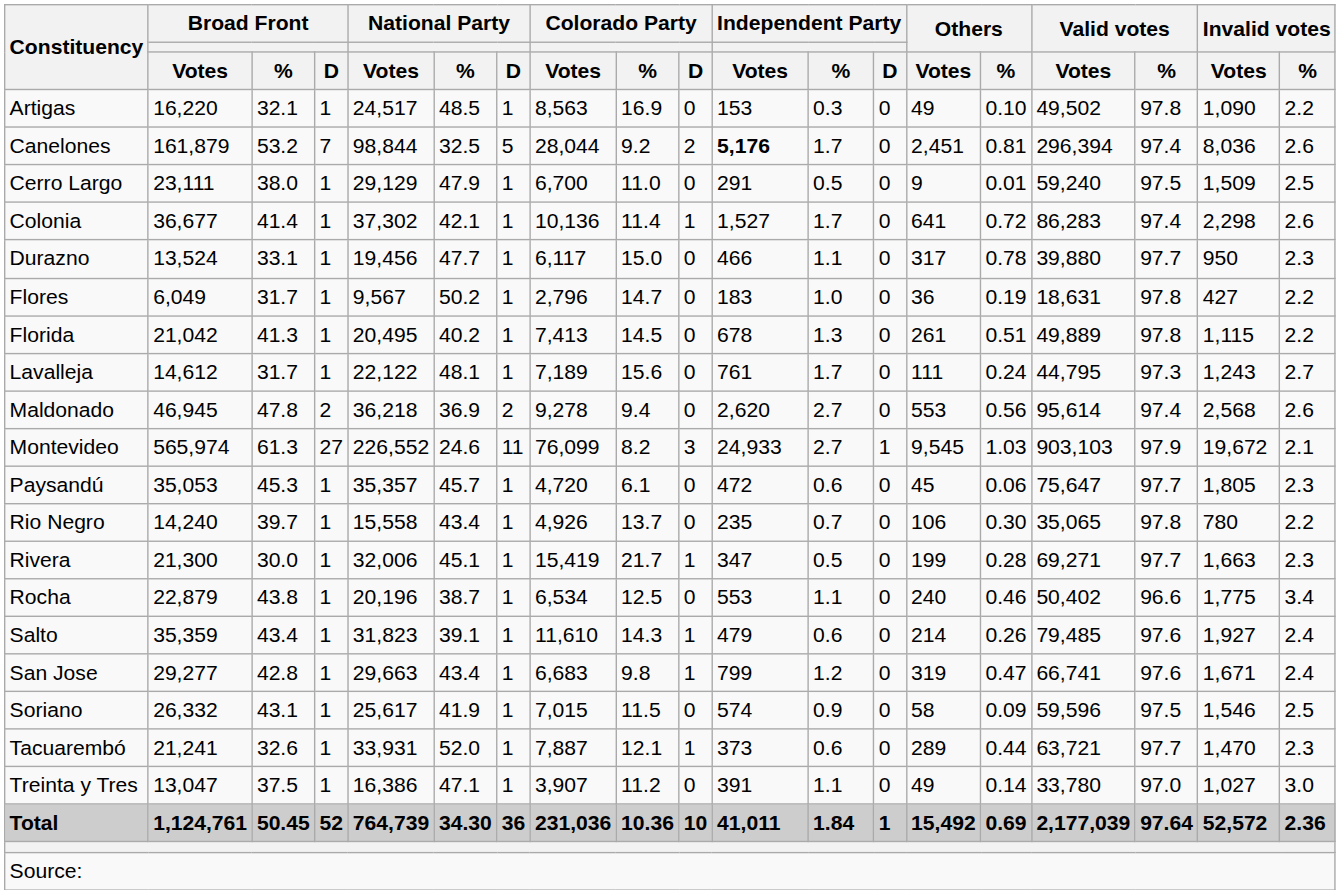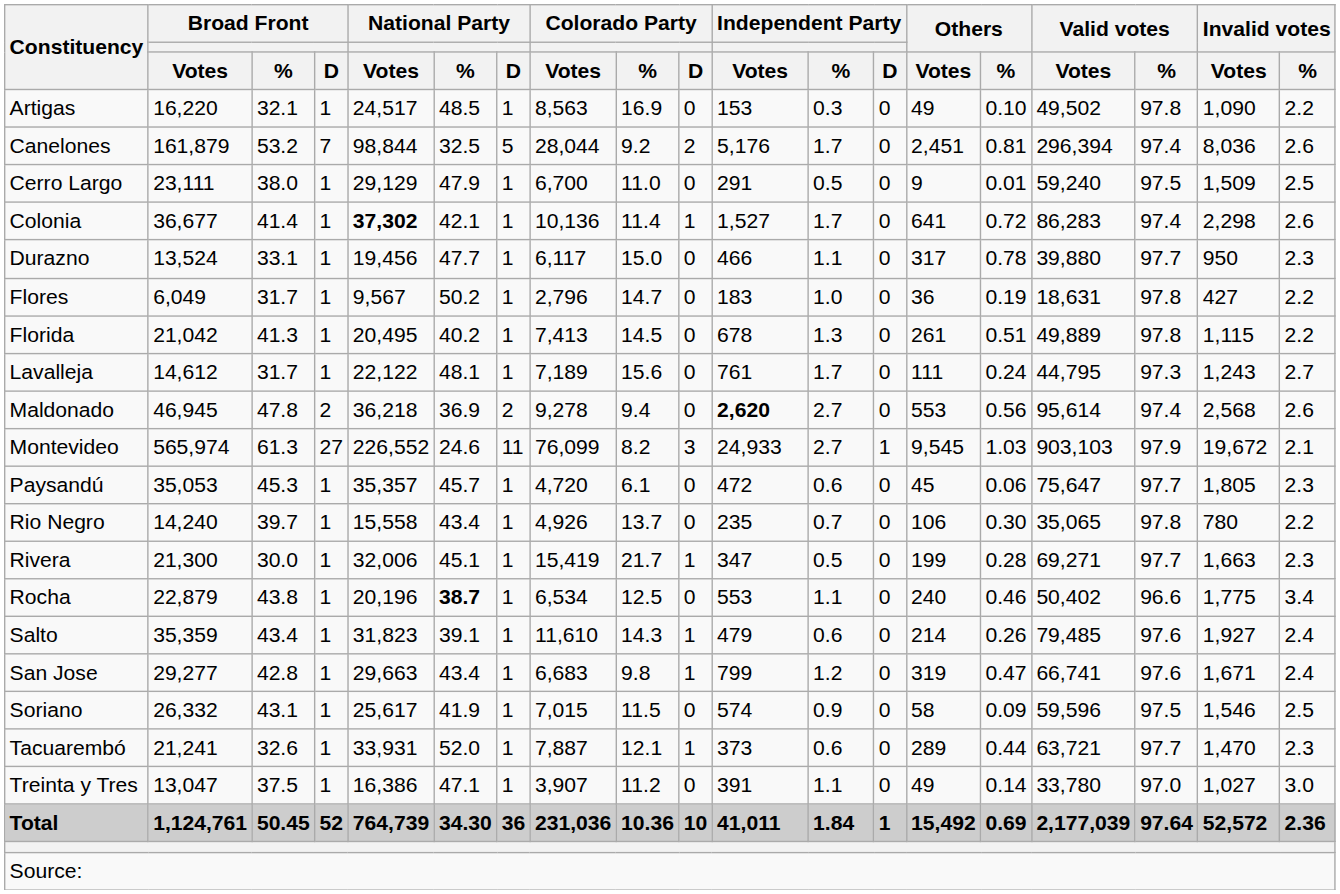(744, 146) bold -> (744, 146) normal
(385, 221) normal -> (385, 221) bold
(744, 409) normal -> (744, 409) bold
(460, 597) normal -> (460, 597) bold
